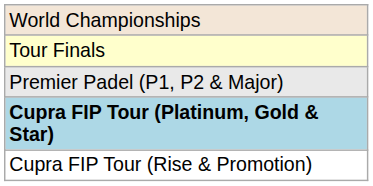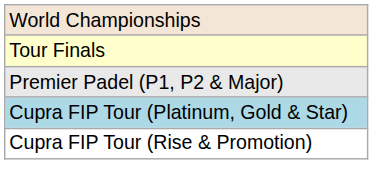(164, 123) bold -> (179, 112) normal
